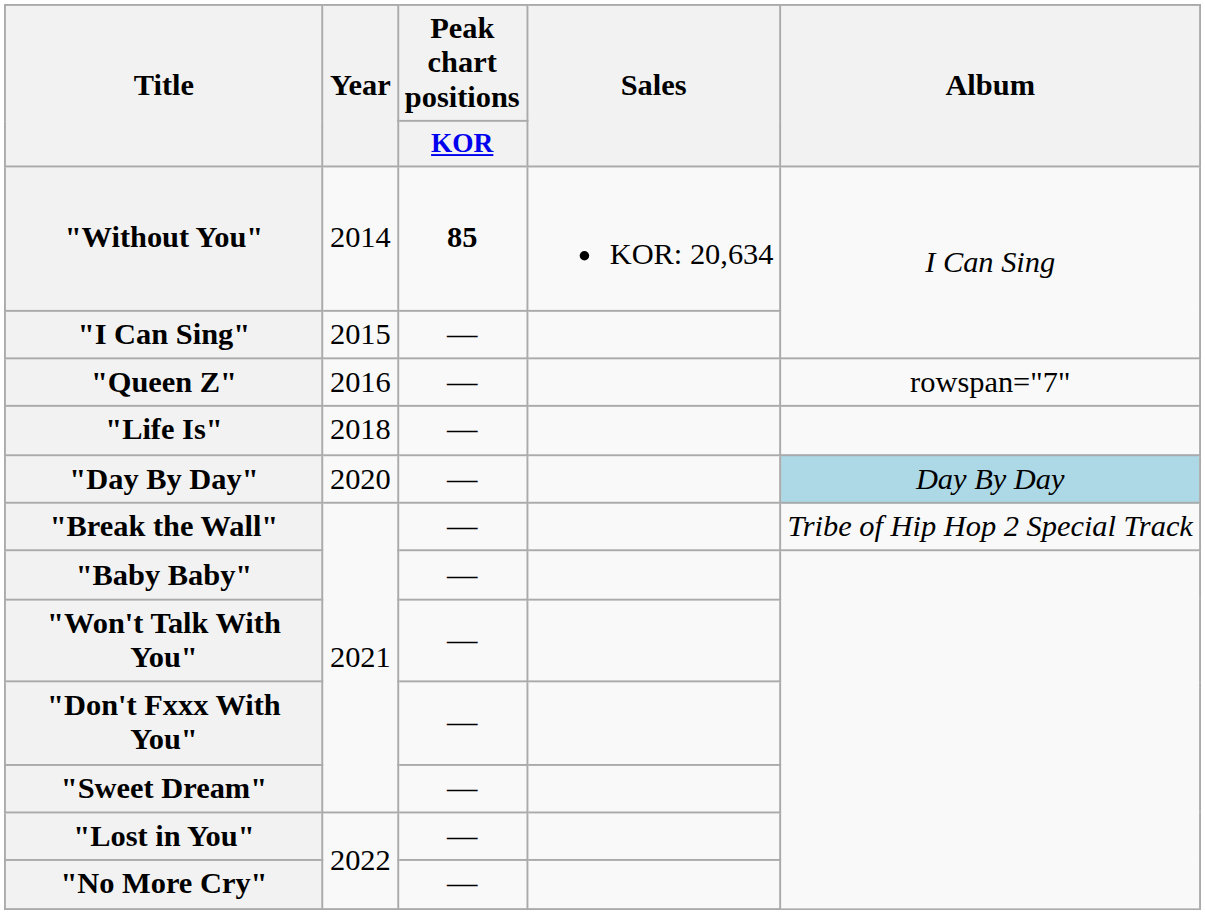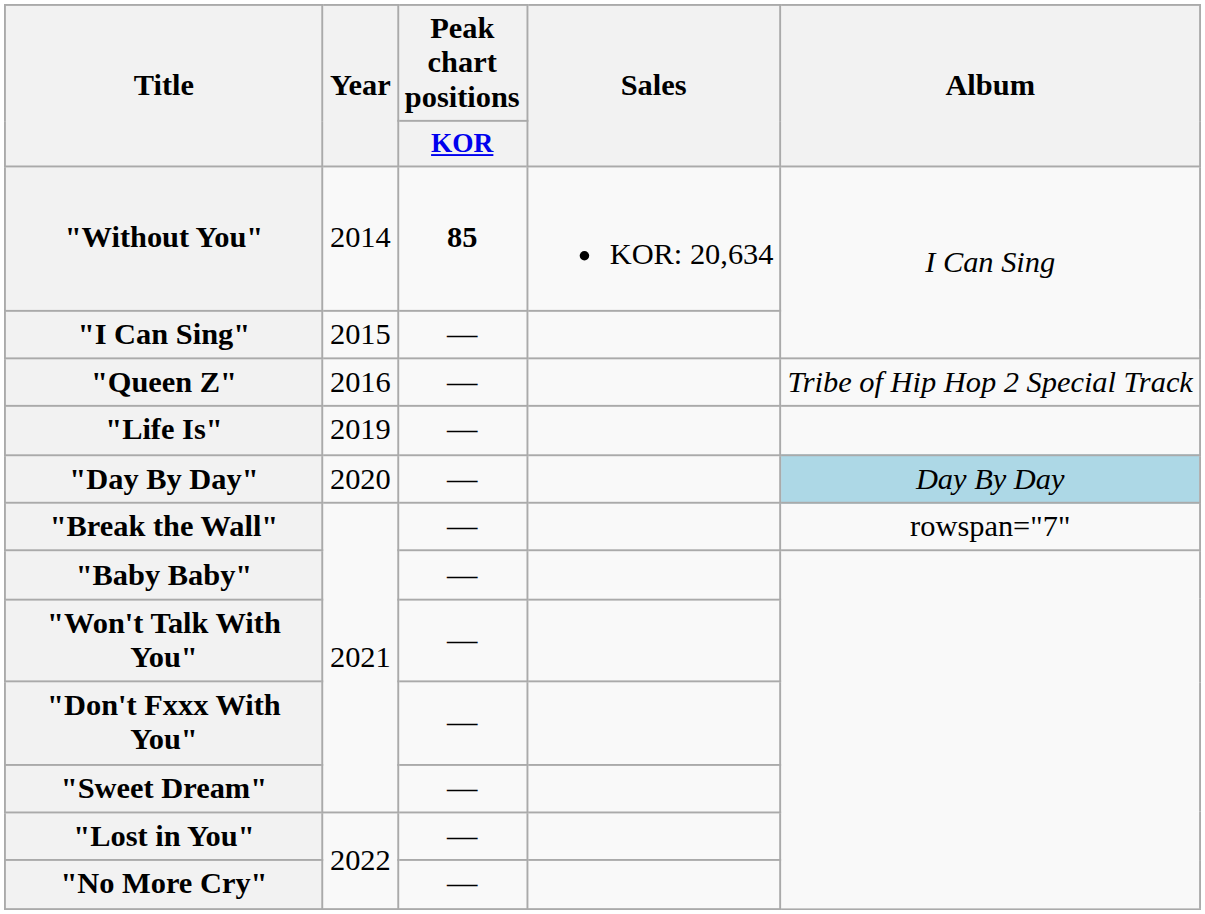(990, 381) rowspan="7" -> (990, 381) Tribe of Hip Hop 2 Special Track
(360, 429) 2018 -> (360, 429) 2019
(990, 526) Tribe of Hip Hop 2 Special Track -> (990, 526) rowspan="7"
